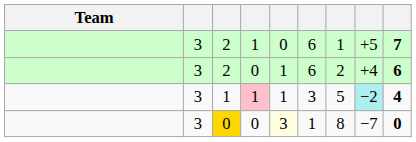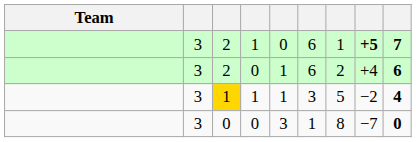(369, 44) normal -> (369, 44) bold
(226, 96) no background -> (226, 96) gold background
(255, 96) pink background -> (255, 96) no background
(369, 96) paleturquoise background -> (369, 96) no background
(226, 123) gold background -> (226, 123) no background
(283, 123) lightyellow background -> (283, 123) no background
